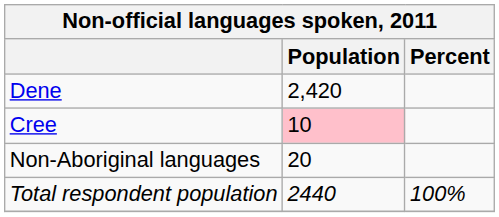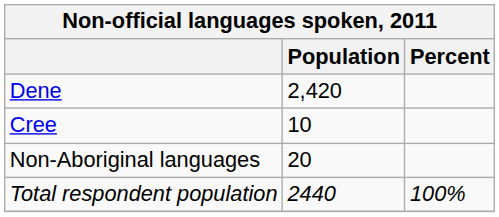(300, 125) pink background -> (300, 125) no background
